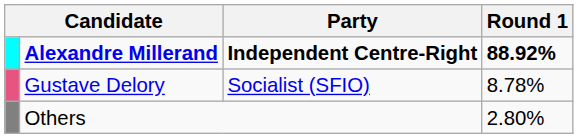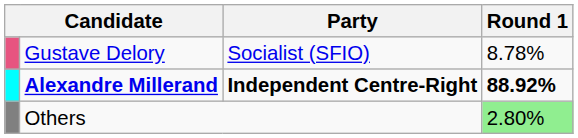rows swapped: (121, 53) <-> (95, 85)
(516, 118) no background -> (516, 118) lightgreen background
